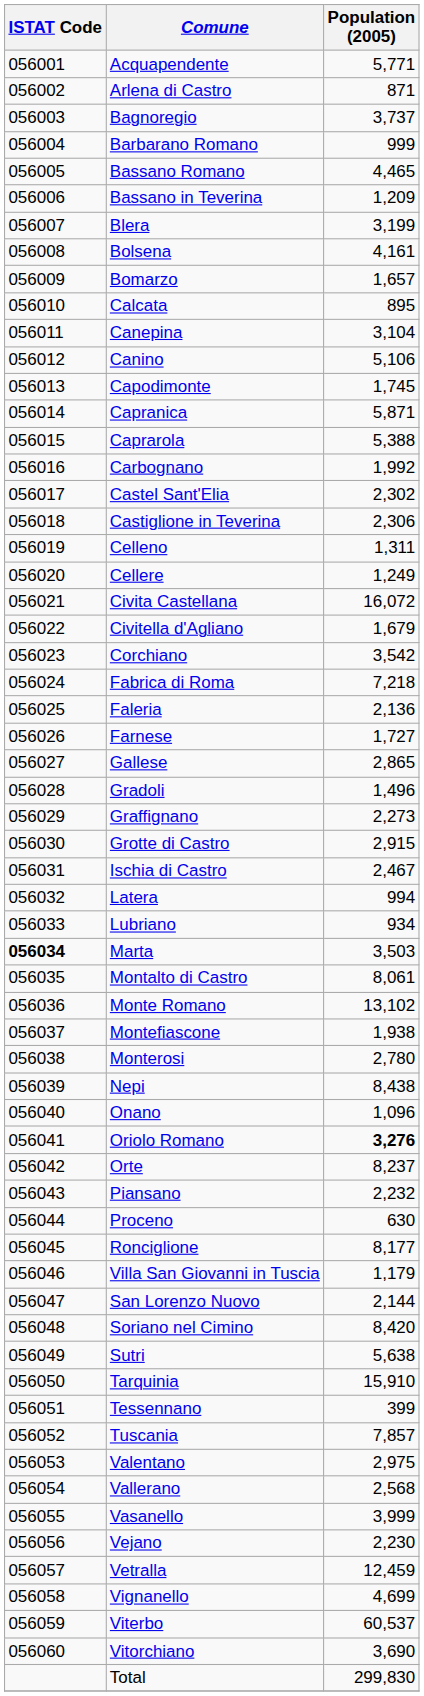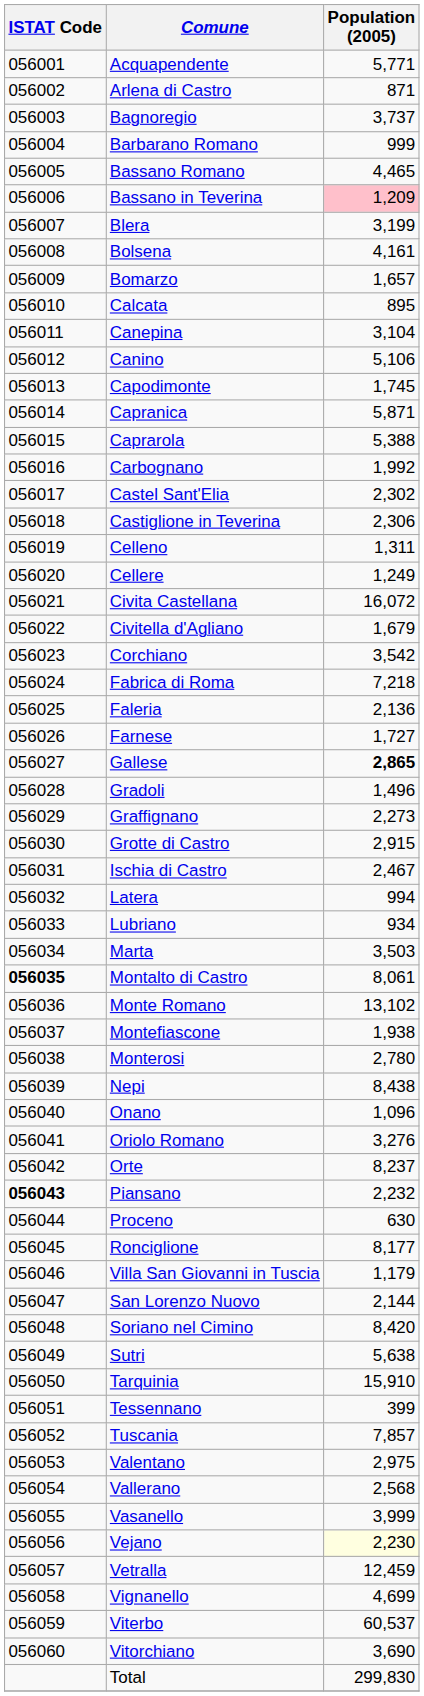(394, 198) no background -> (394, 198) pink background
(394, 763) normal -> (394, 763) bold
(37, 951) bold -> (37, 951) normal
(37, 978) normal -> (37, 978) bold
(394, 1139) bold -> (394, 1139) normal
(37, 1193) normal -> (37, 1193) bold
(394, 1543) no background -> (394, 1543) lightyellow background
